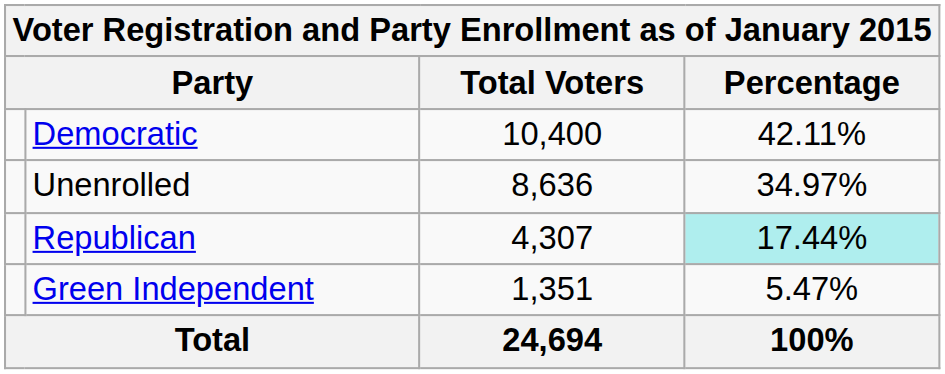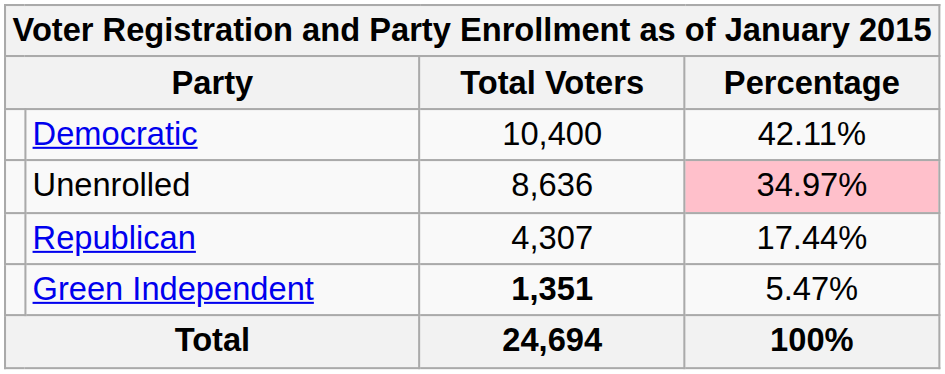(812, 185) no background -> (812, 185) pink background
(812, 237) paleturquoise background -> (812, 237) no background
(552, 289) normal -> (552, 289) bold
